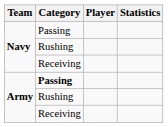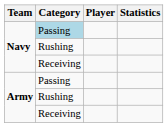(54, 30) no background -> (54, 30) lightblue background
(55, 80) bold -> (54, 80) normal
